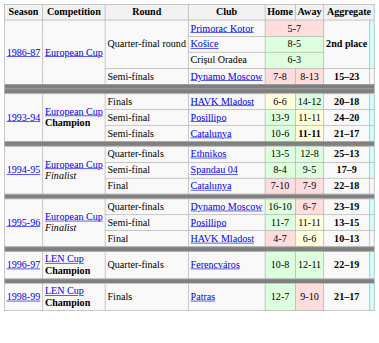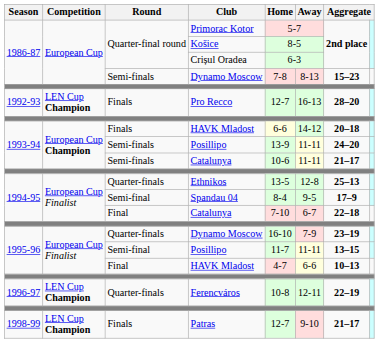+ row: (23, 102)
(129, 117) Semi-final -> (131, 145) Semi-finals
(310, 133) bold -> (310, 161) normal
(310, 186) 7-9 -> (310, 213) 6-7
(310, 206) 6-7 -> (310, 234) 7-9
